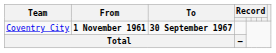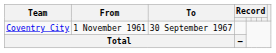(110, 28) bold -> (110, 28) normal
(191, 28) bold -> (191, 28) normal
